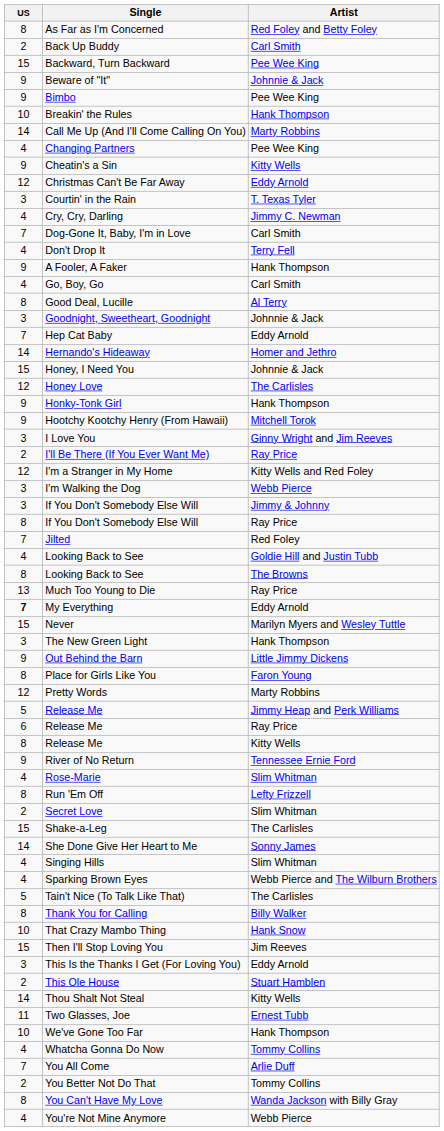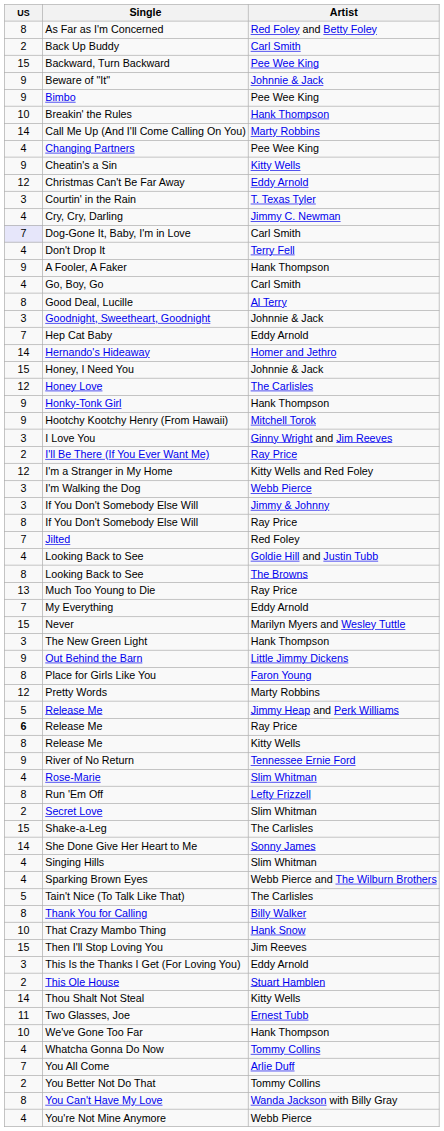(24, 234) no background -> (24, 234) lavender background
(24, 608) bold -> (24, 608) normal
(24, 727) normal -> (24, 727) bold
